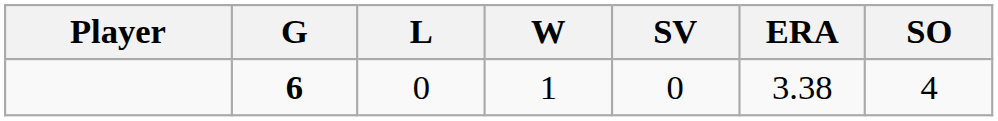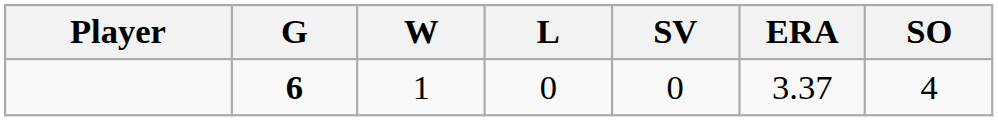columns swapped: (548, 31) <-> (421, 31)
(802, 86) 3.38 -> (802, 86) 3.37
